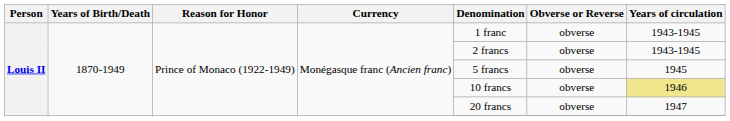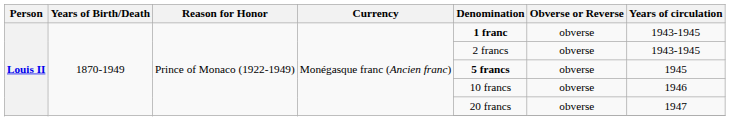(490, 32) normal -> (490, 32) bold
(490, 69) normal -> (490, 69) bold
(676, 88) khaki background -> (676, 88) no background
